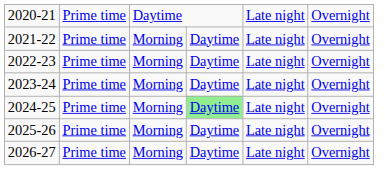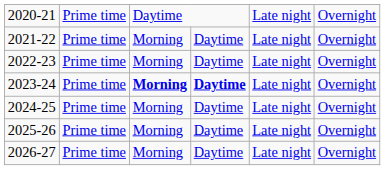(158, 84) normal -> (160, 84) bold
(214, 84) normal -> (220, 84) bold
(214, 107) lightgreen background -> (218, 107) no background
